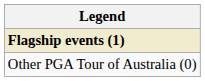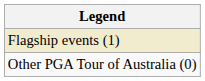(66, 40) bold -> (64, 40) normal
